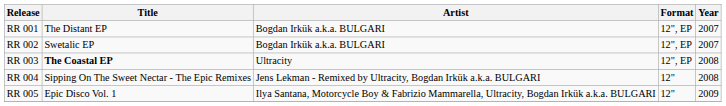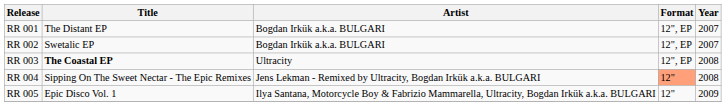(668, 77) no background -> (668, 77) lightsalmon background
